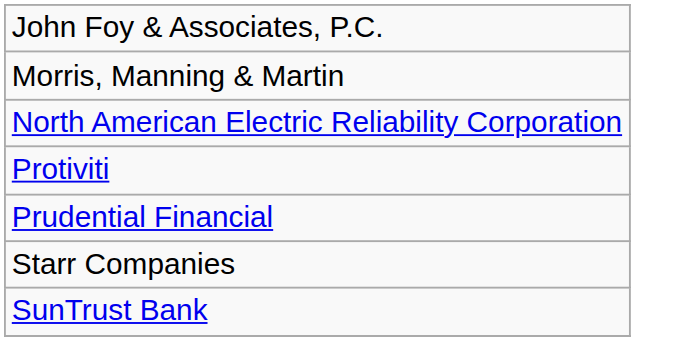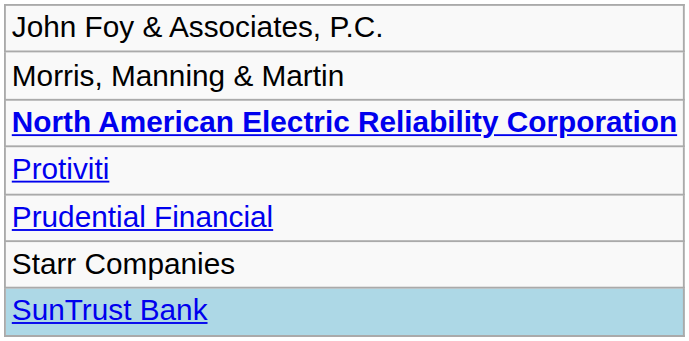(317, 122) normal -> (344, 122) bold
(110, 311) no background -> (110, 311) lightblue background
